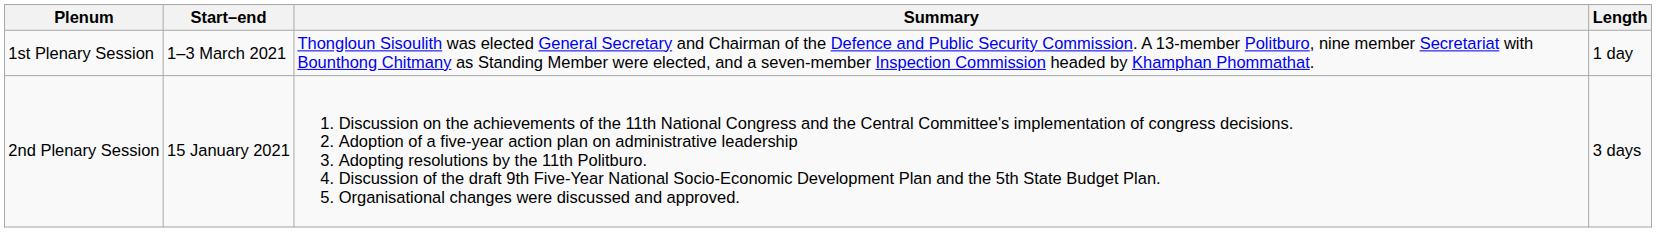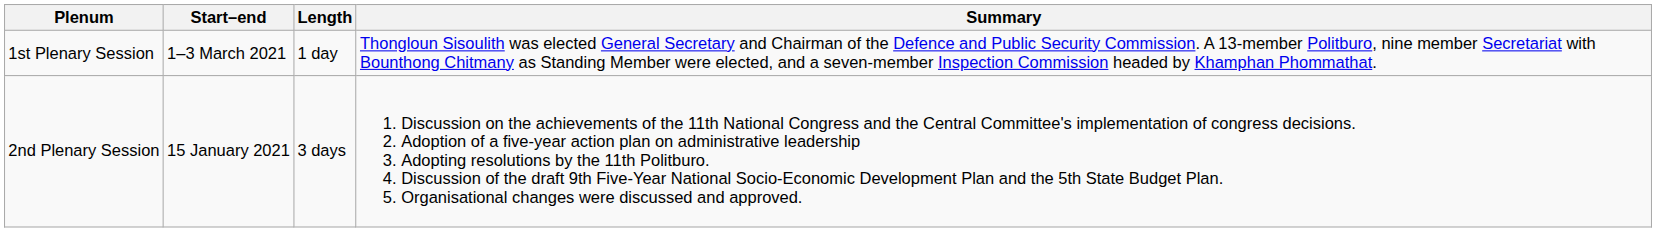columns swapped: (1620, 17) <-> (941, 17)
